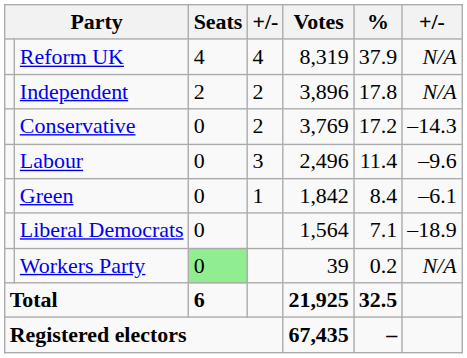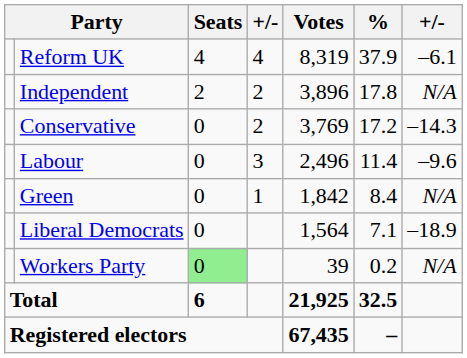(440, 56) N/A -> (437, 56) –6.1
(437, 195) –6.1 -> (440, 195) N/A
